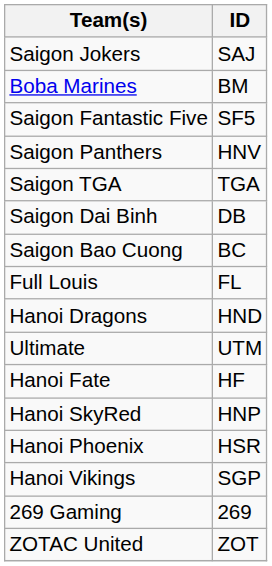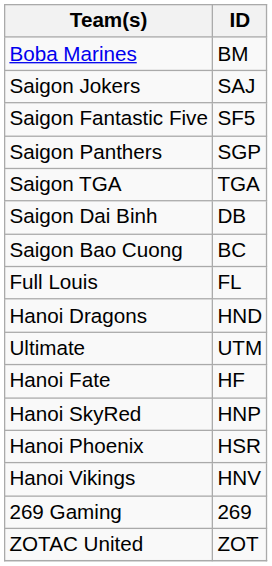rows swapped: (73, 86) <-> (75, 53)
(239, 151) HNV -> (239, 151) SGP
(239, 479) SGP -> (239, 479) HNV
